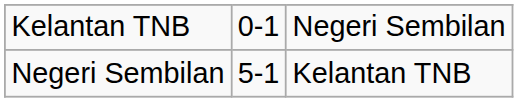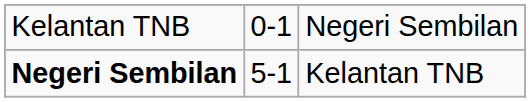(118, 73) normal -> (124, 73) bold
